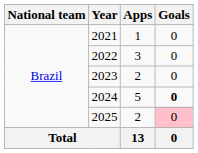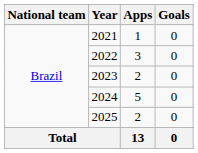(174, 96) bold -> (174, 96) normal
(174, 117) pink background -> (174, 117) no background
